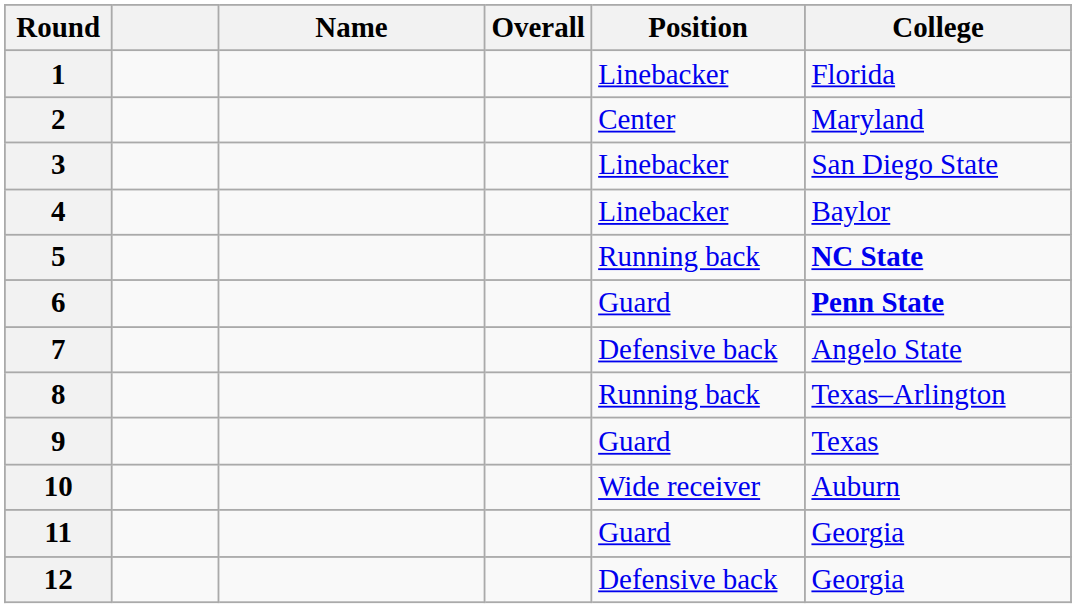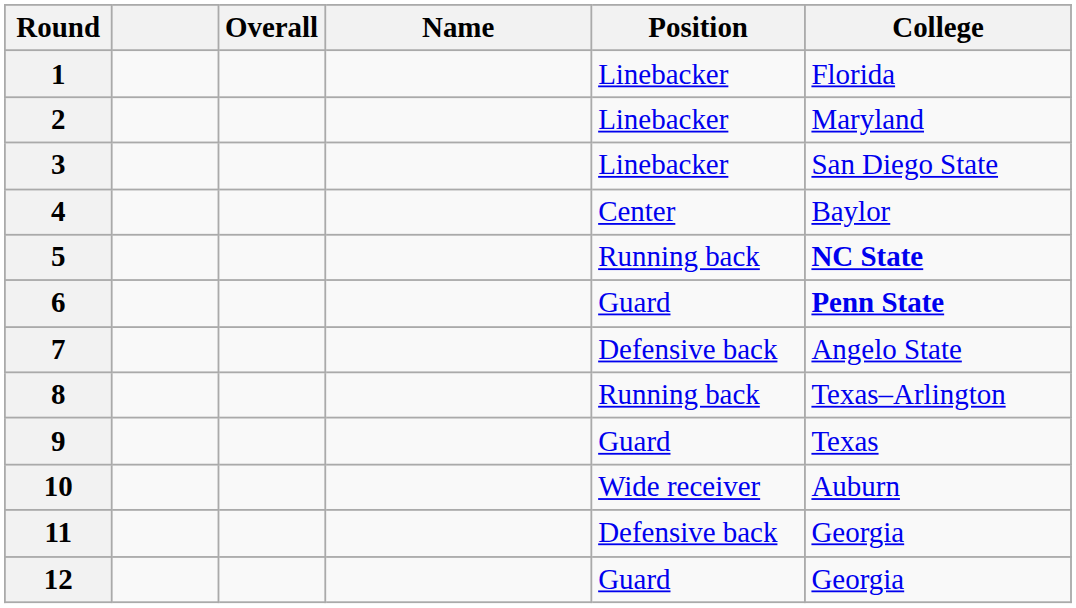columns swapped: (538, 27) <-> (352, 27)
(637, 119) Center -> (663, 119) Linebacker
(663, 211) Linebacker -> (637, 211) Center
(634, 532) Guard -> (688, 532) Defensive back
(688, 578) Defensive back -> (634, 578) Guard
